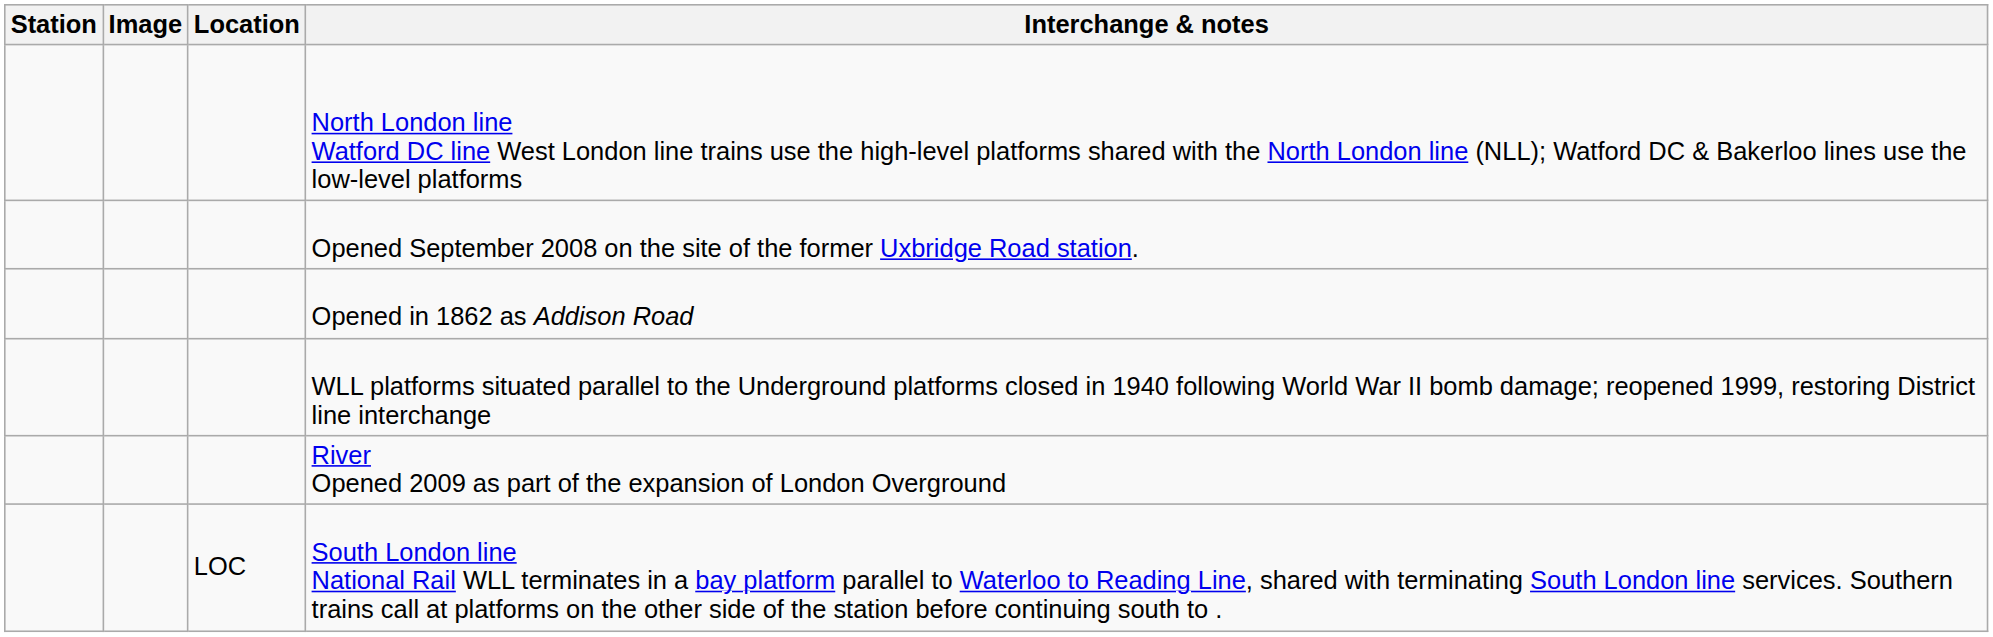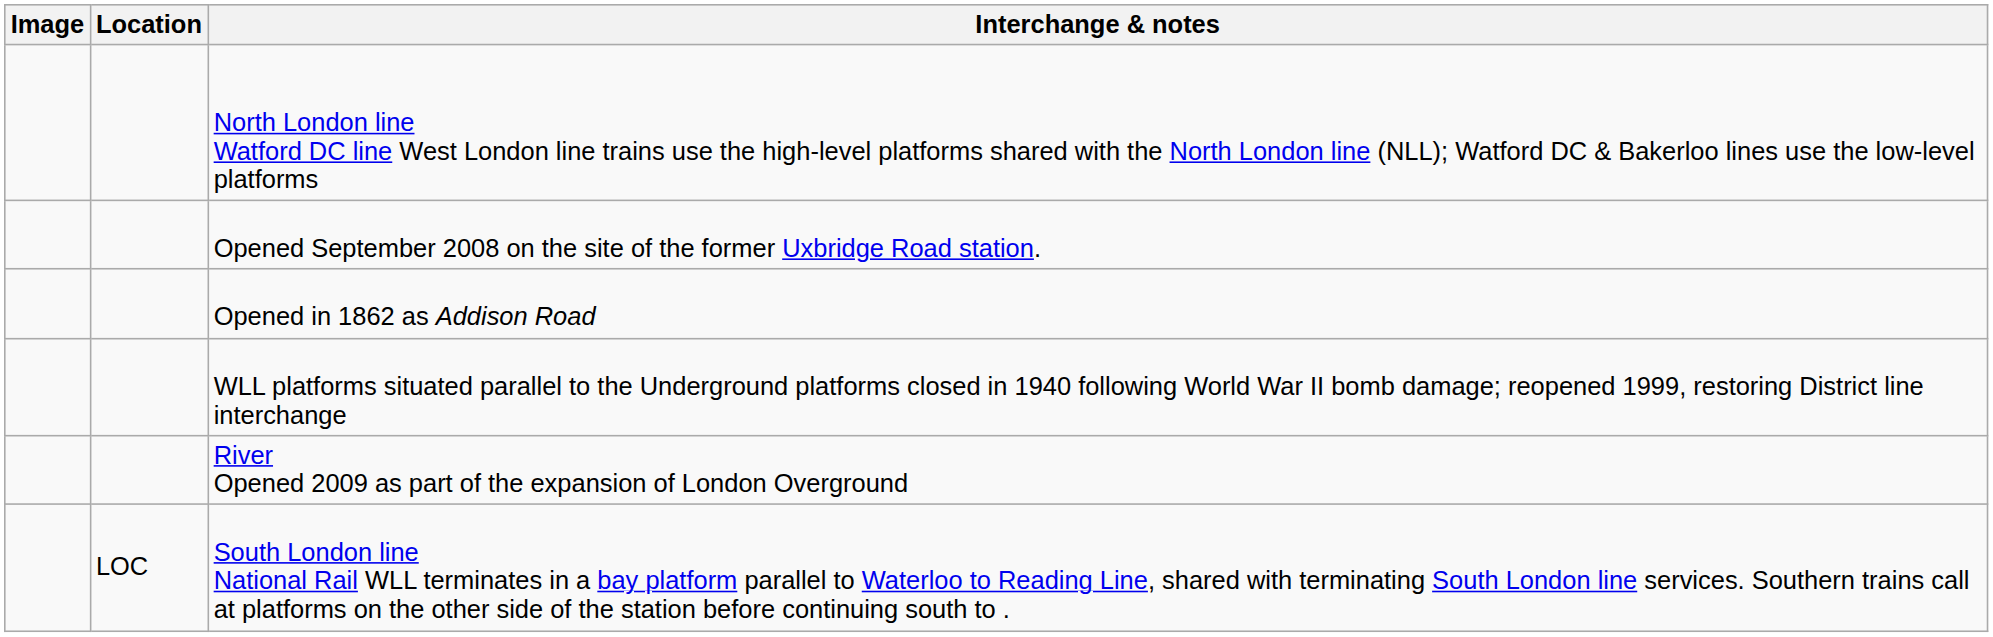- column: (54, 24)
